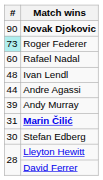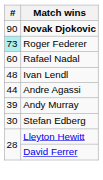- row: (48, 121)
